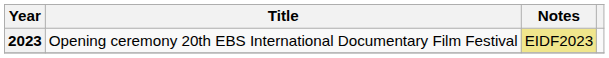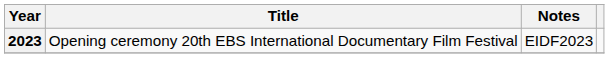(559, 40) khaki background -> (559, 40) no background
